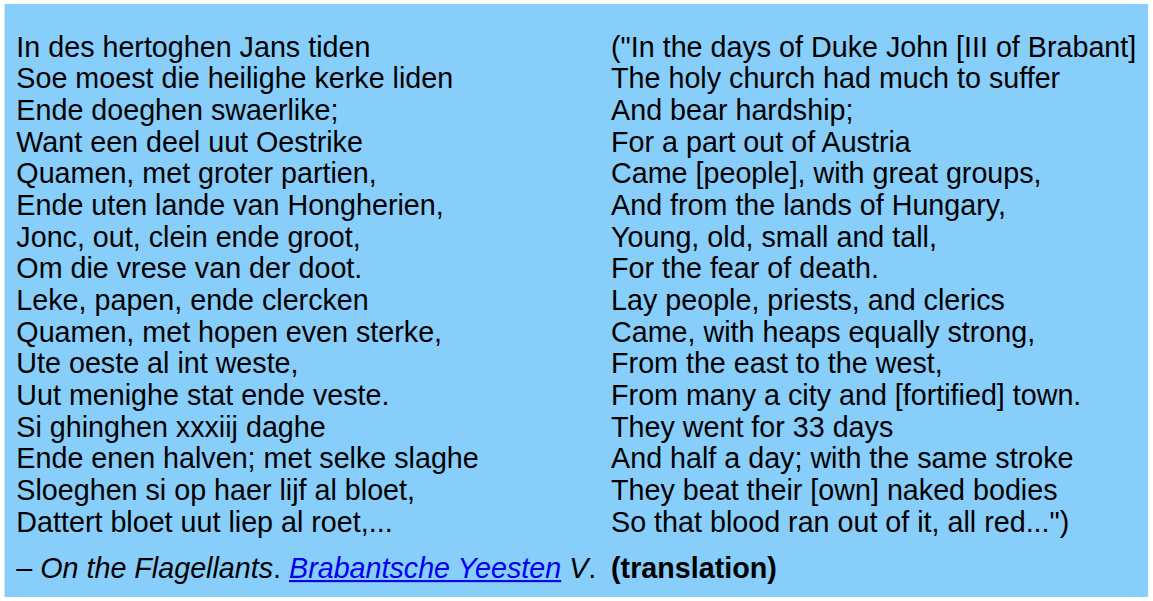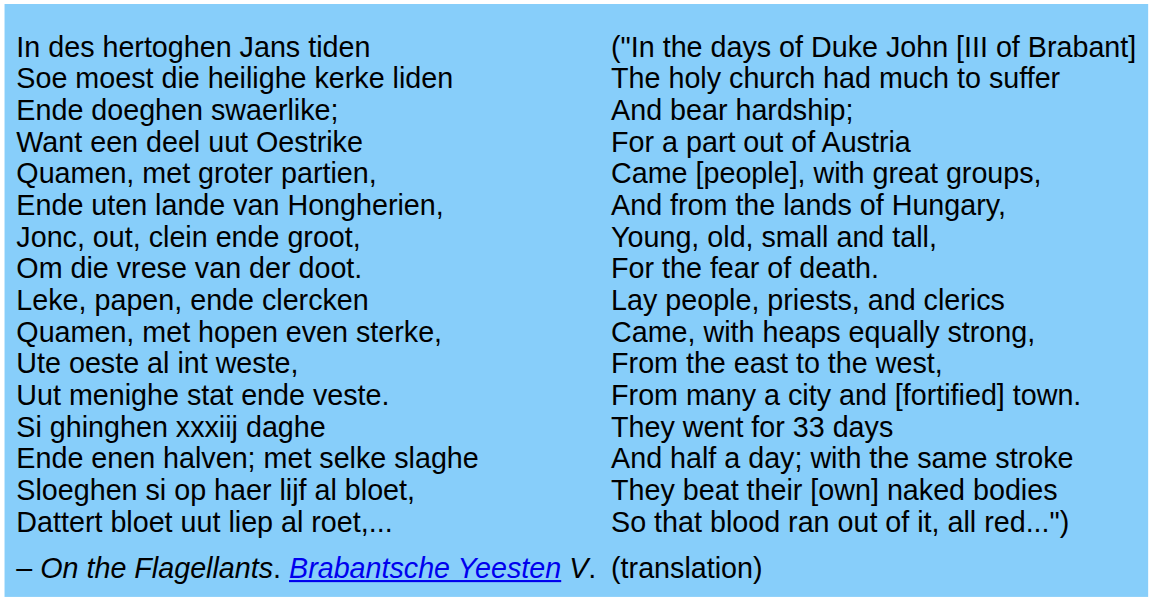(694, 568) bold -> (687, 568) normal
